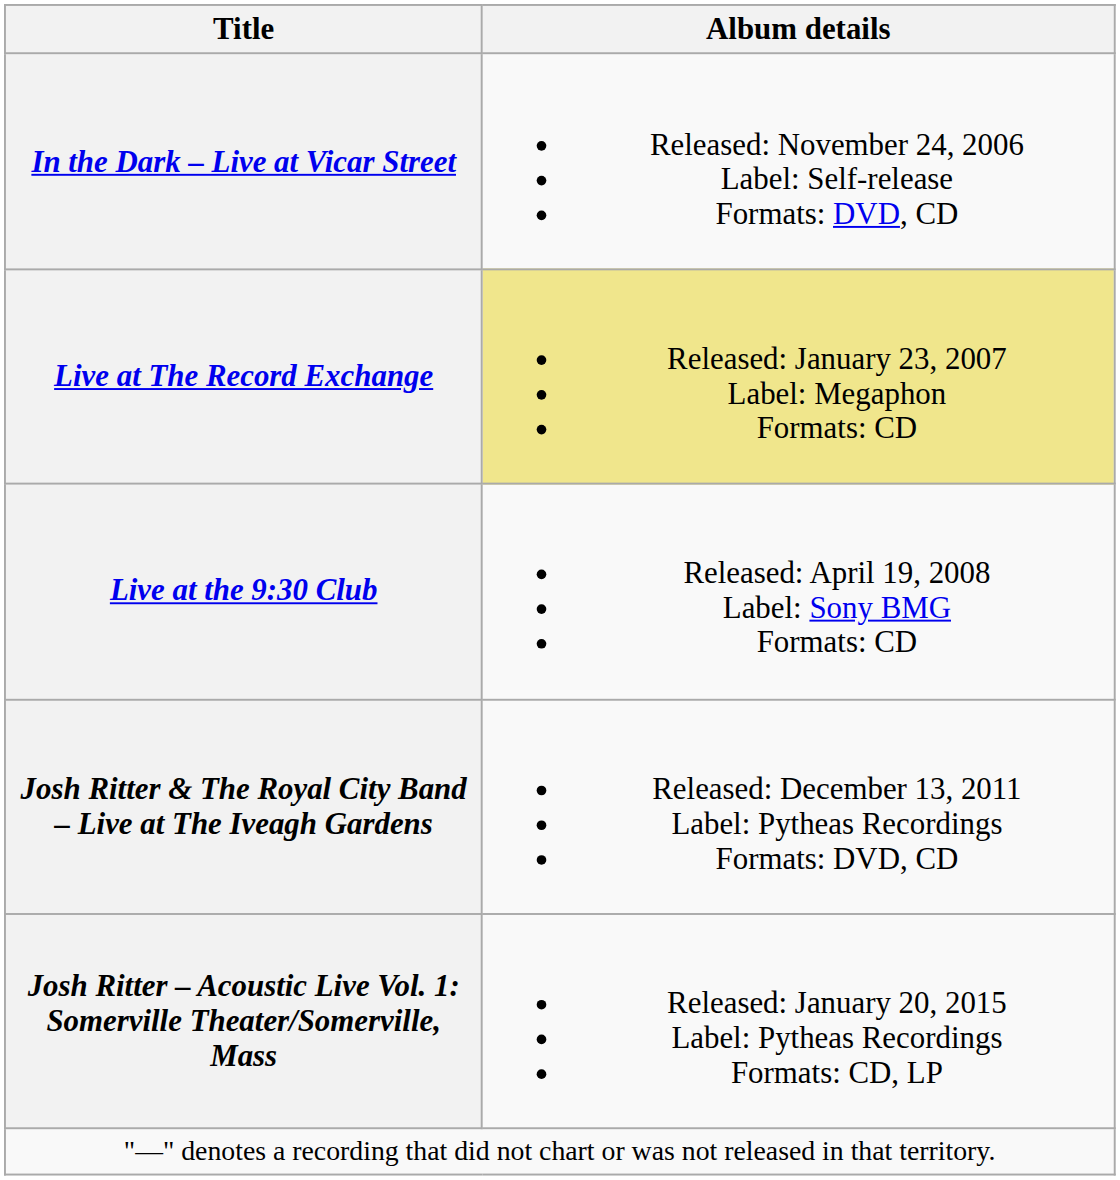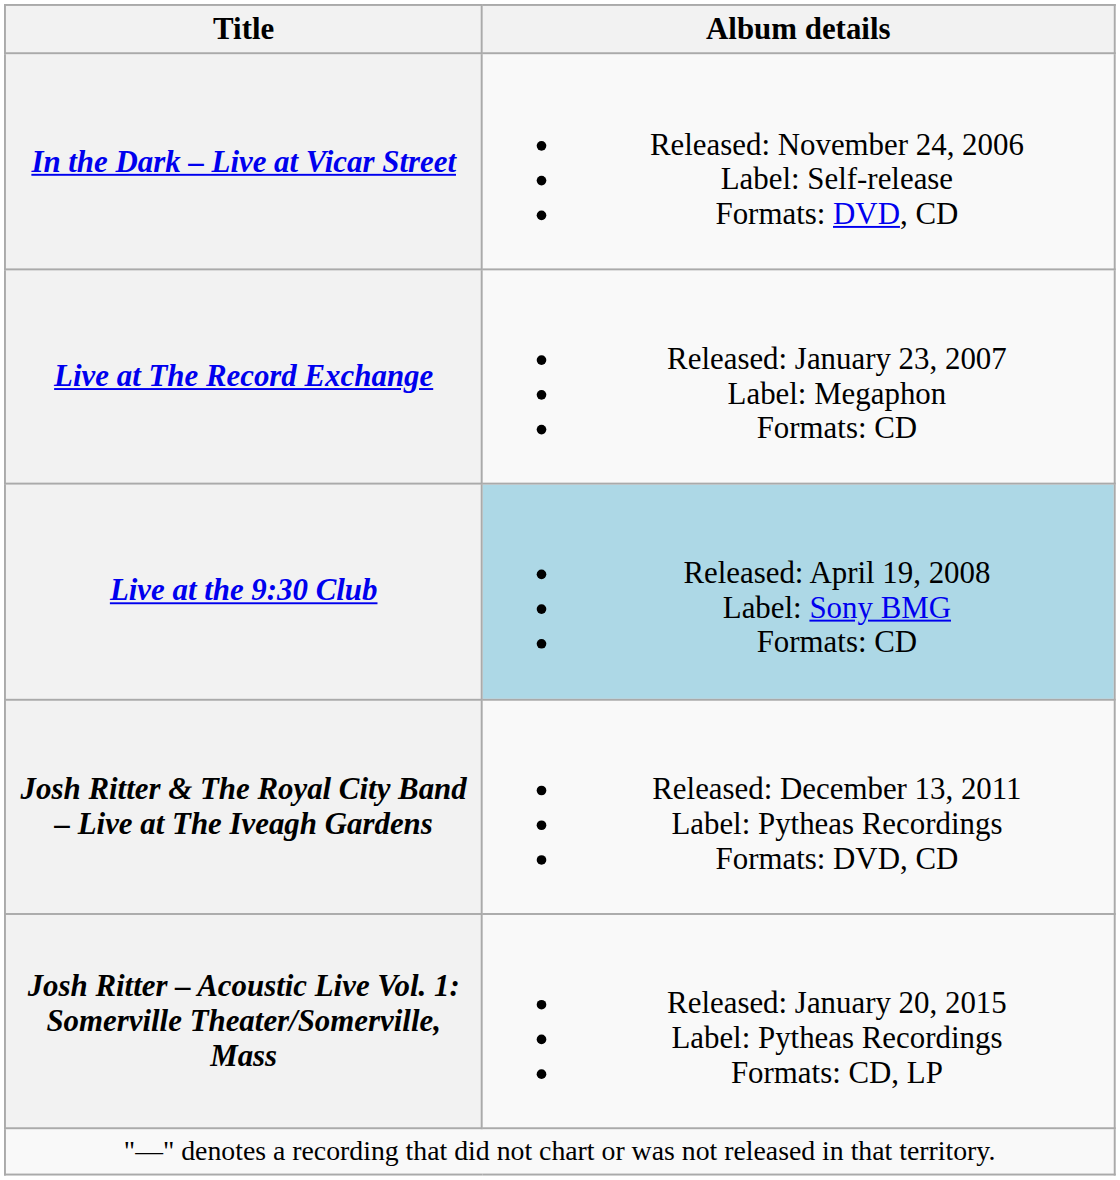(798, 394) khaki background -> (798, 394) no background
(798, 609) no background -> (798, 609) lightblue background
